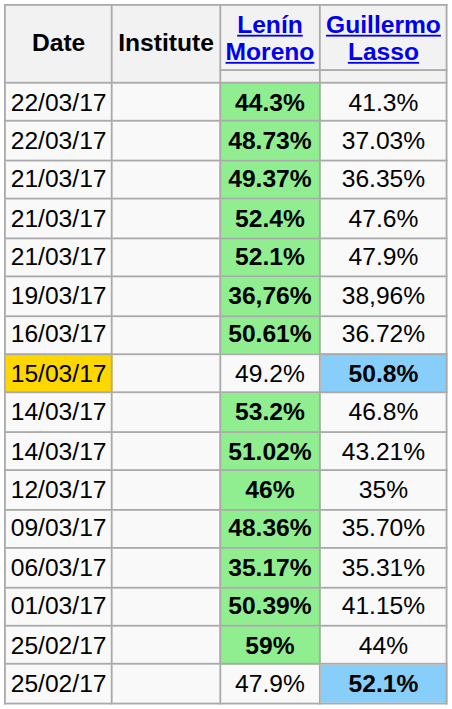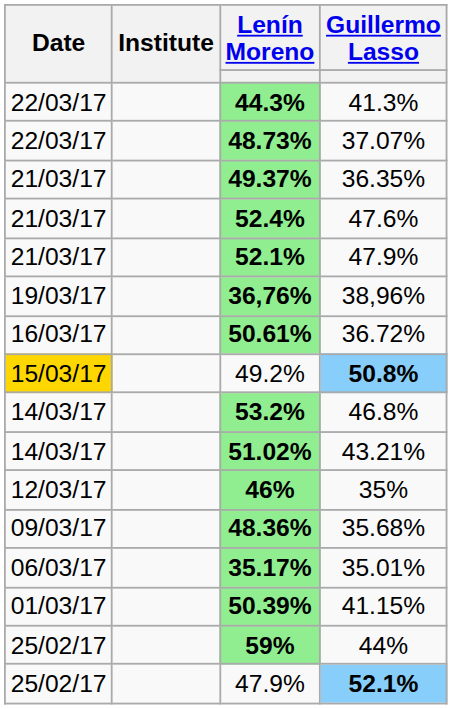(383, 140) 37.03% -> (383, 140) 37.07%
(383, 528) 35.70% -> (383, 528) 35.68%
(383, 567) 35.31% -> (383, 567) 35.01%
